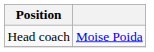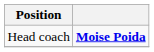(109, 36) normal -> (111, 36) bold
